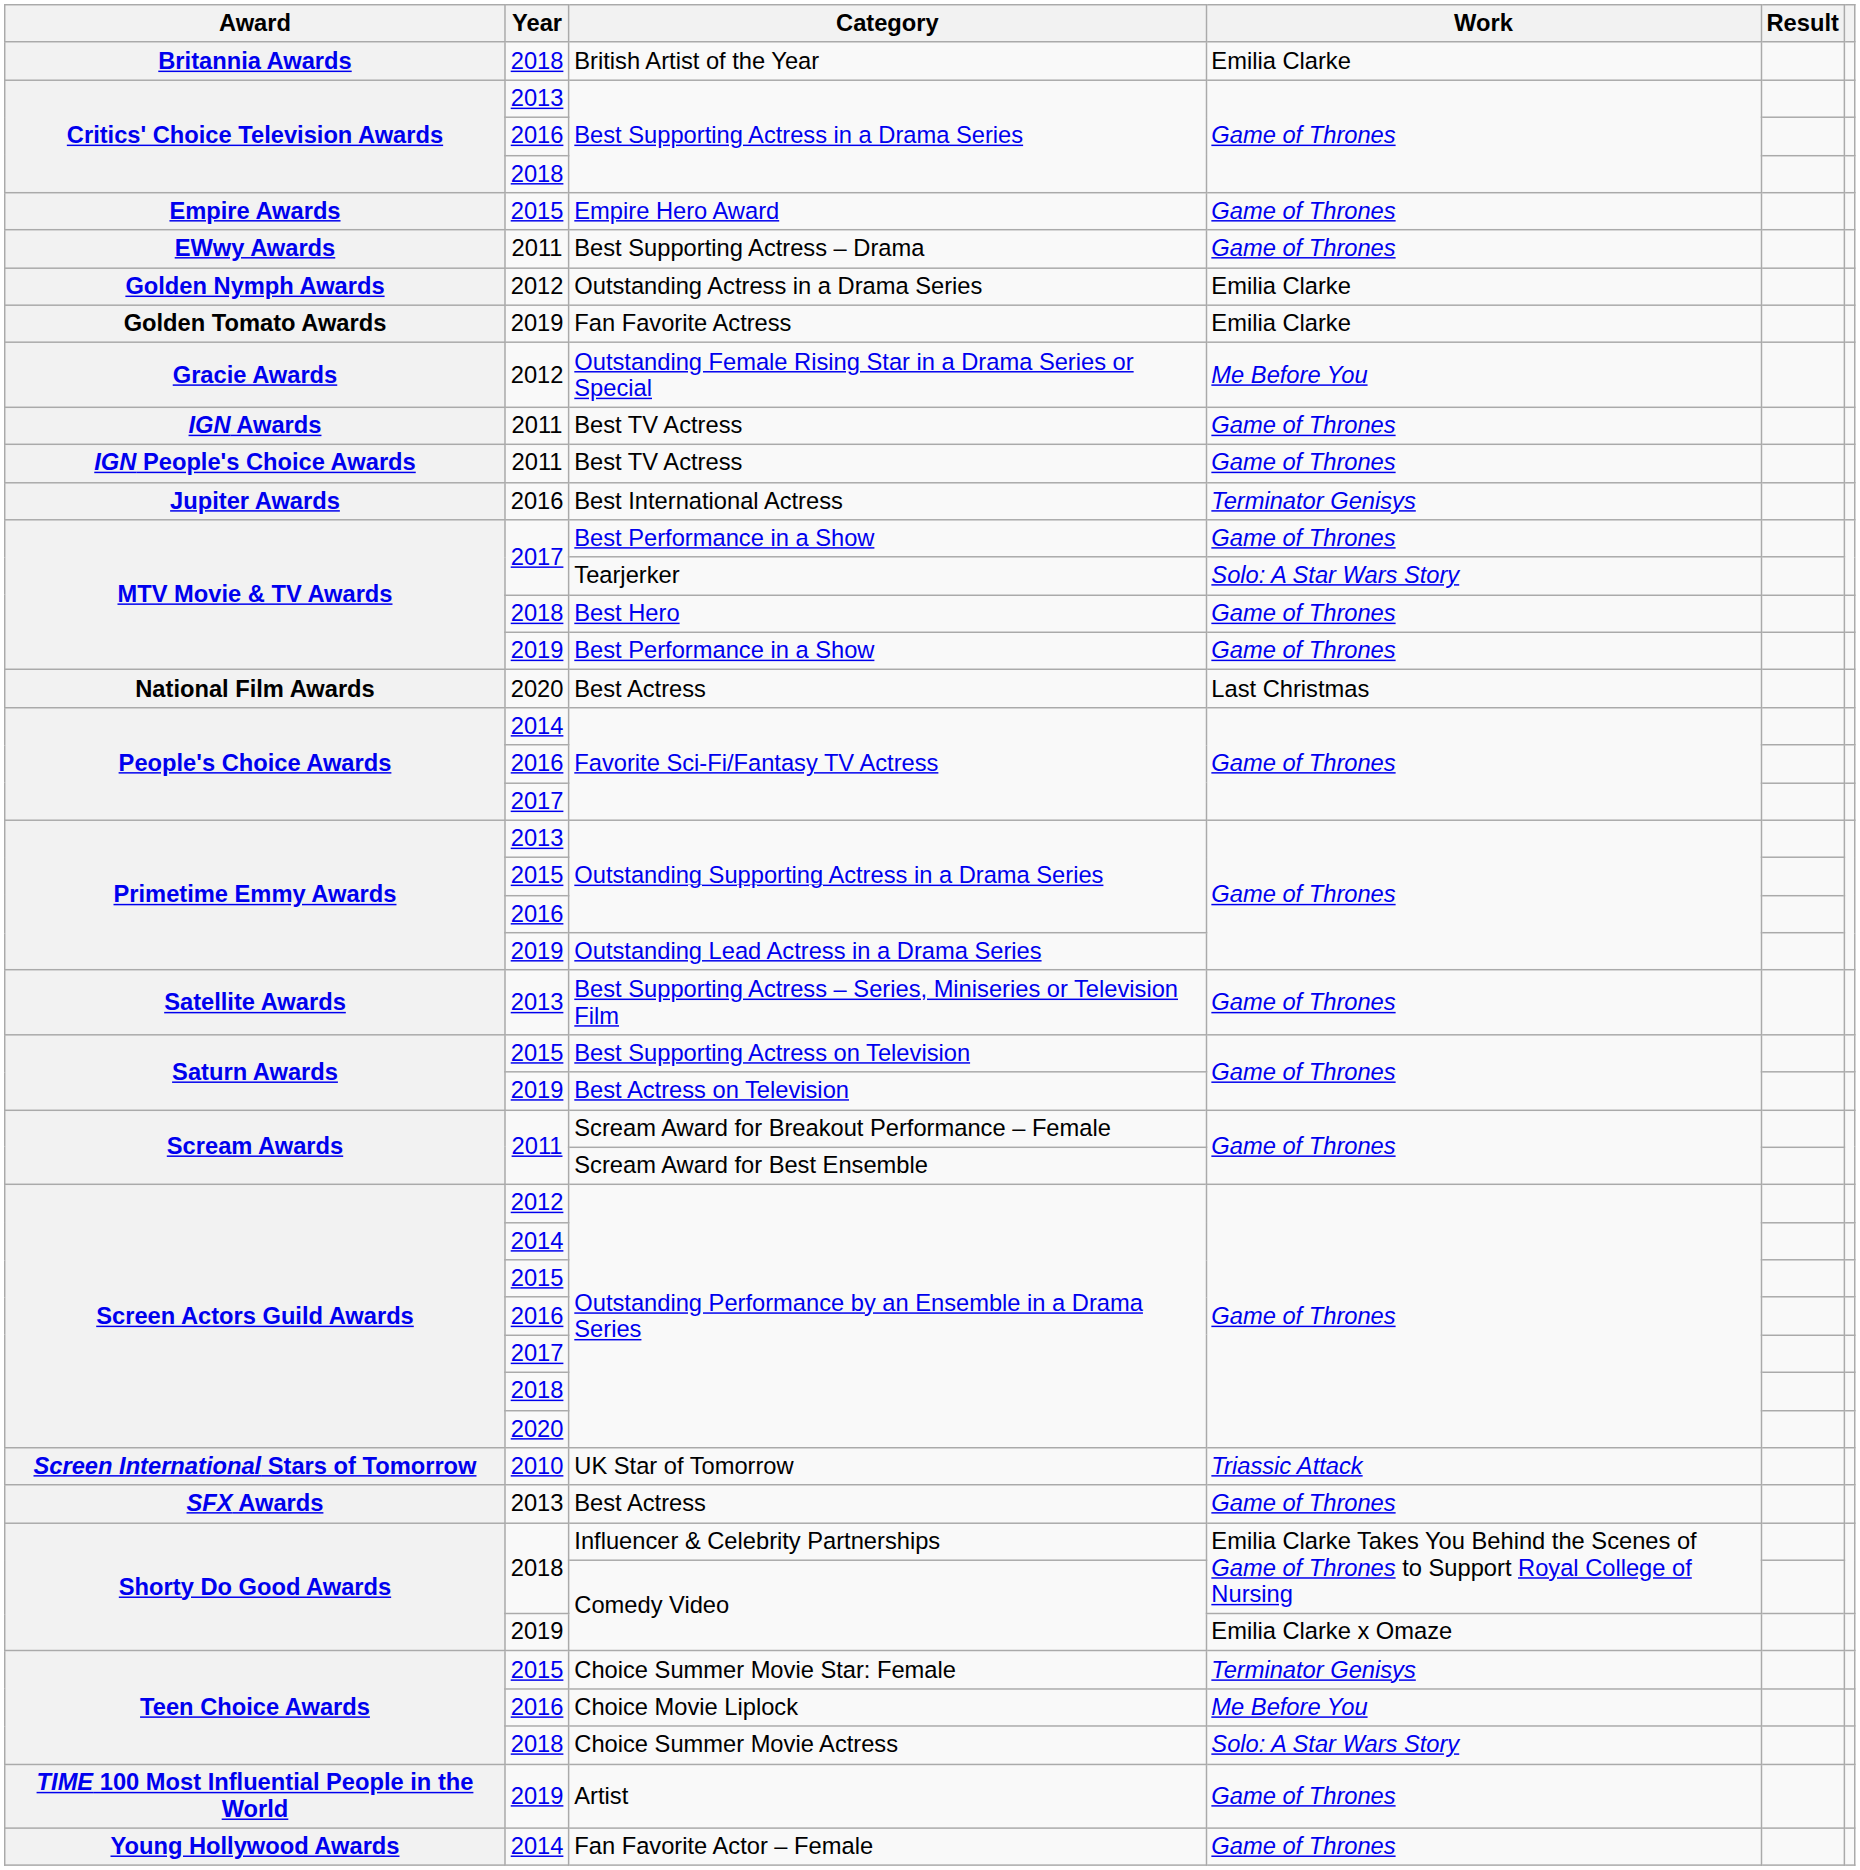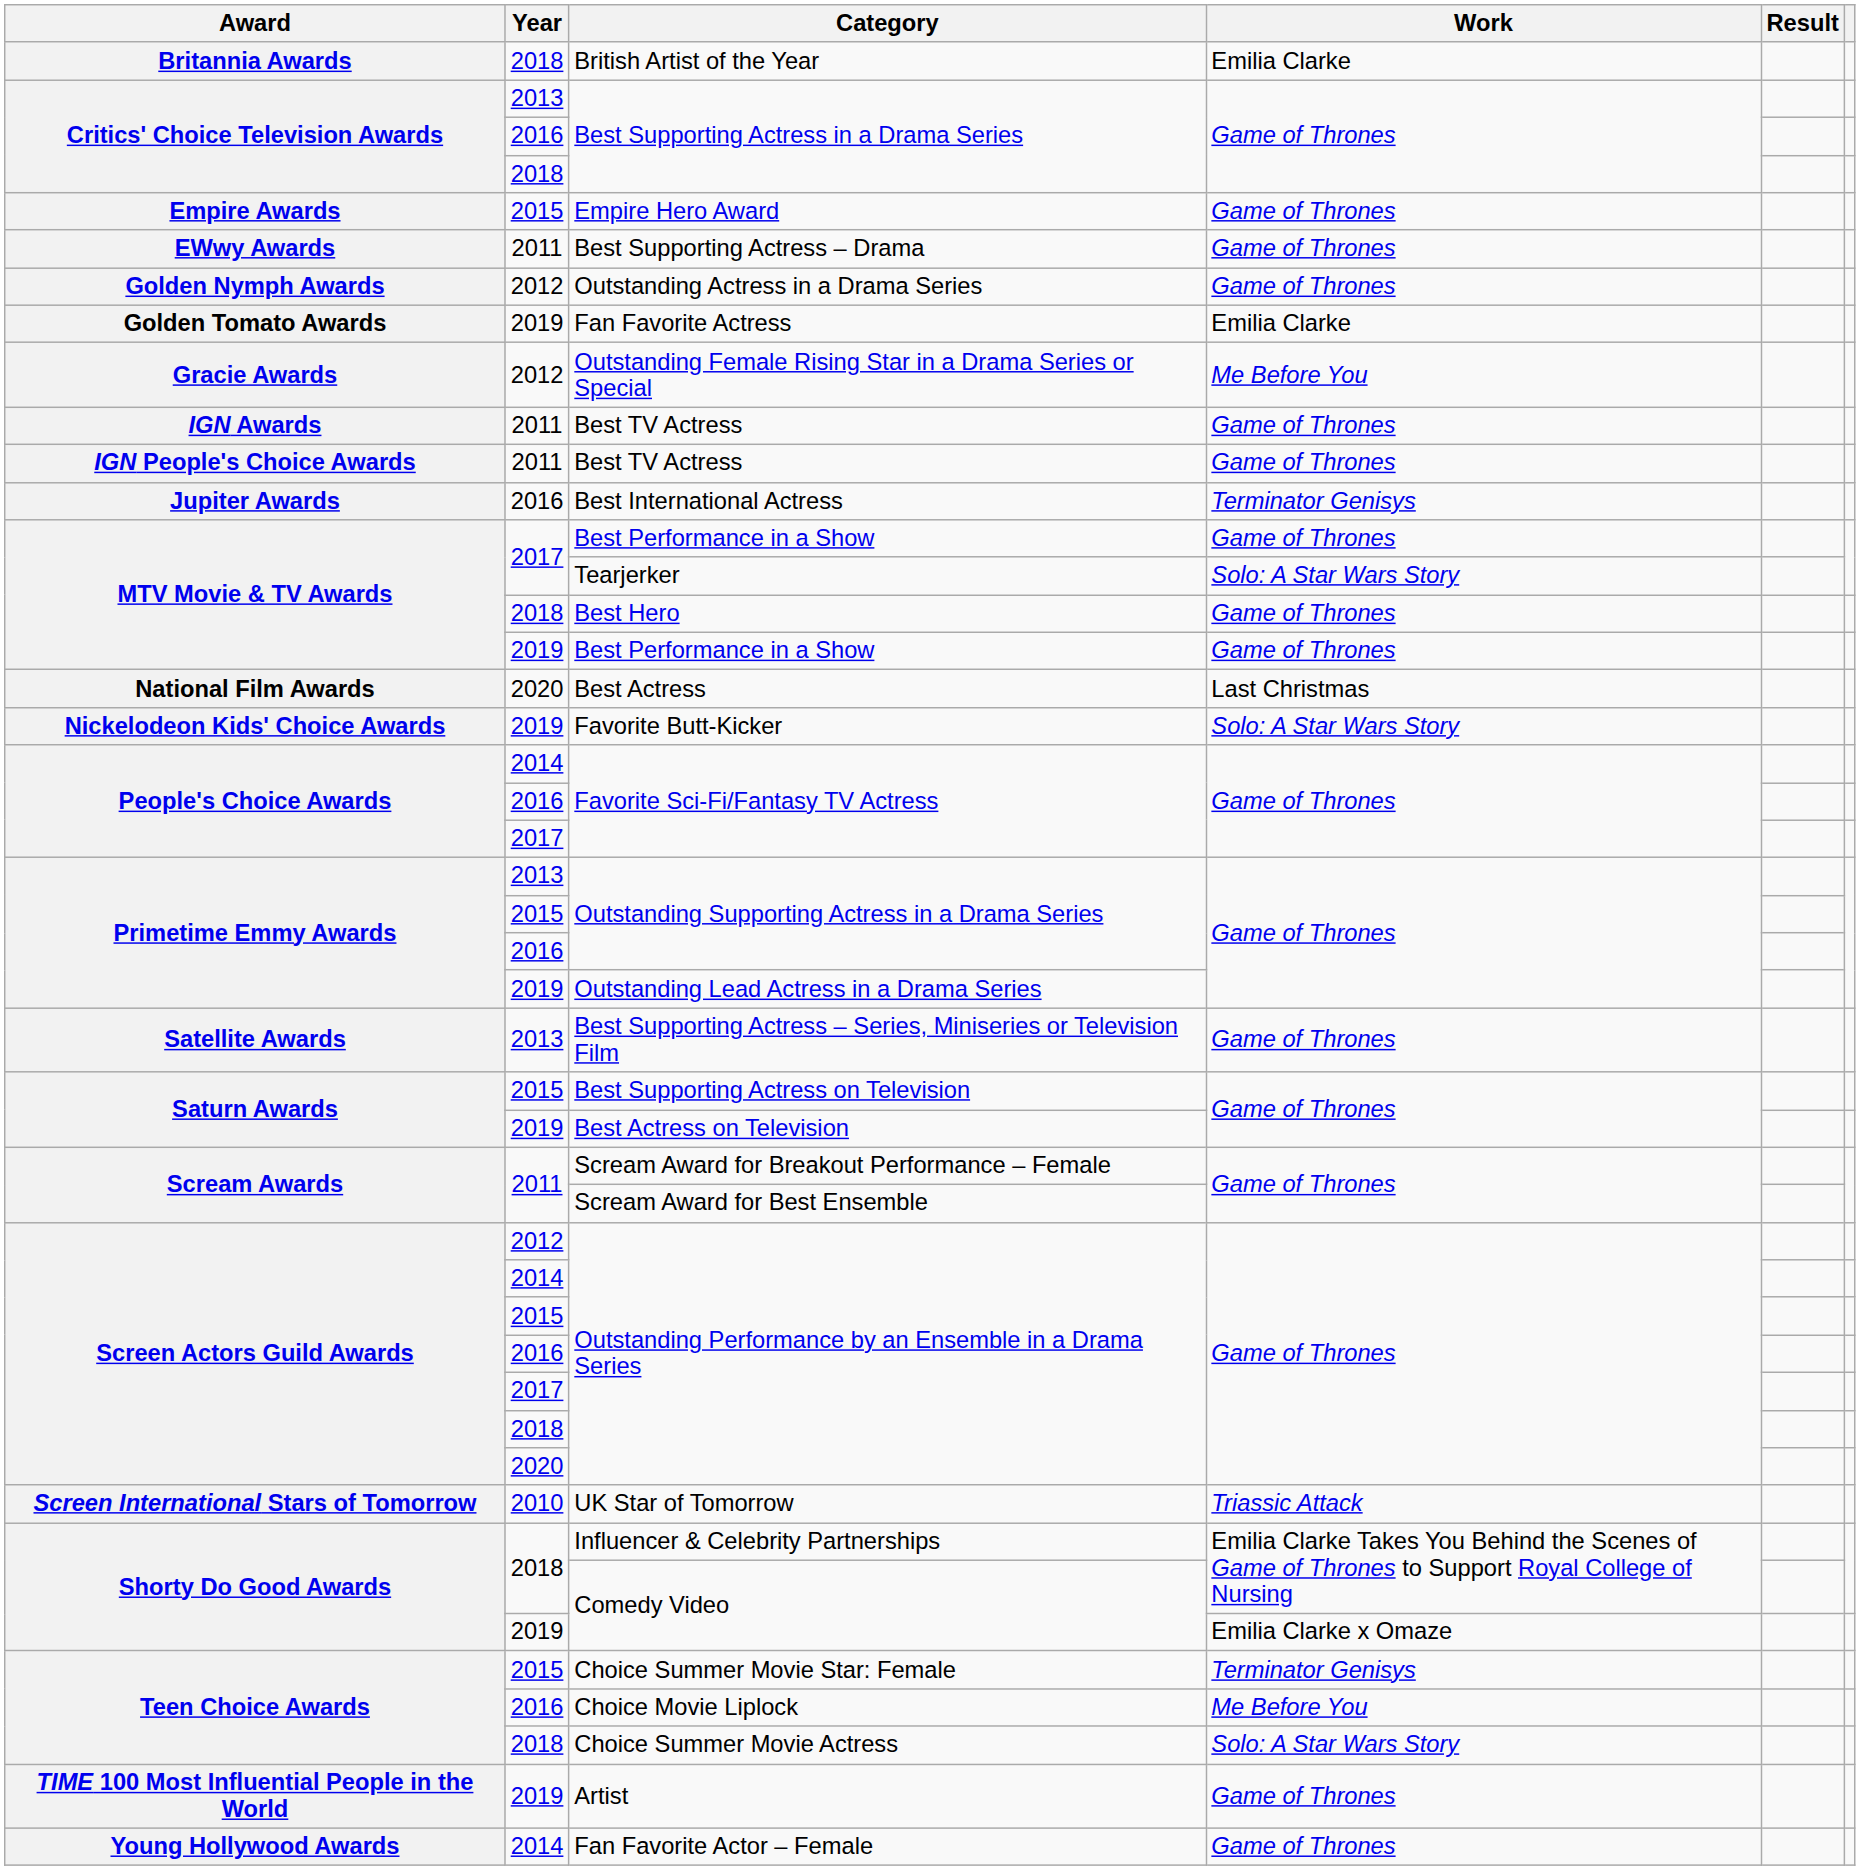(1281, 286) Emilia Clarke -> (1303, 286) Game of Thrones
+ row: (537, 725)
- row: (537, 1503)
